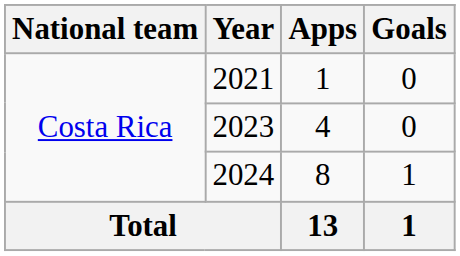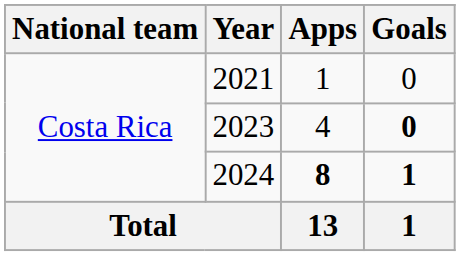(409, 126) normal -> (409, 126) bold
(323, 175) normal -> (323, 175) bold
(409, 175) normal -> (409, 175) bold
